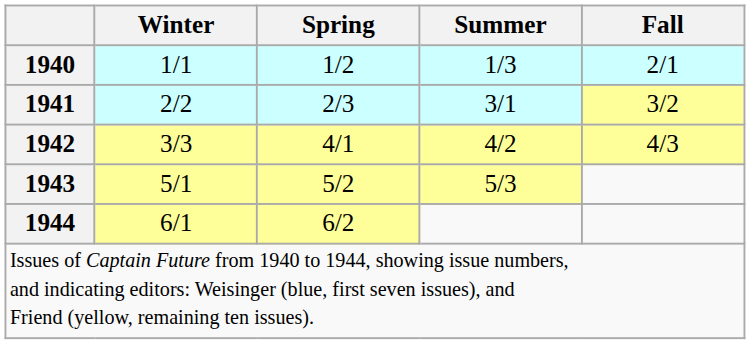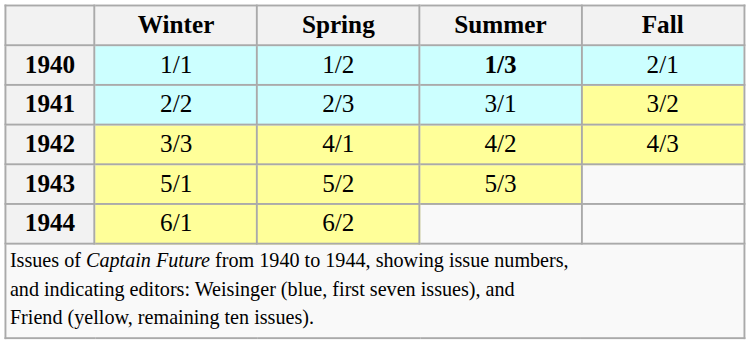(501, 64) normal -> (501, 64) bold
